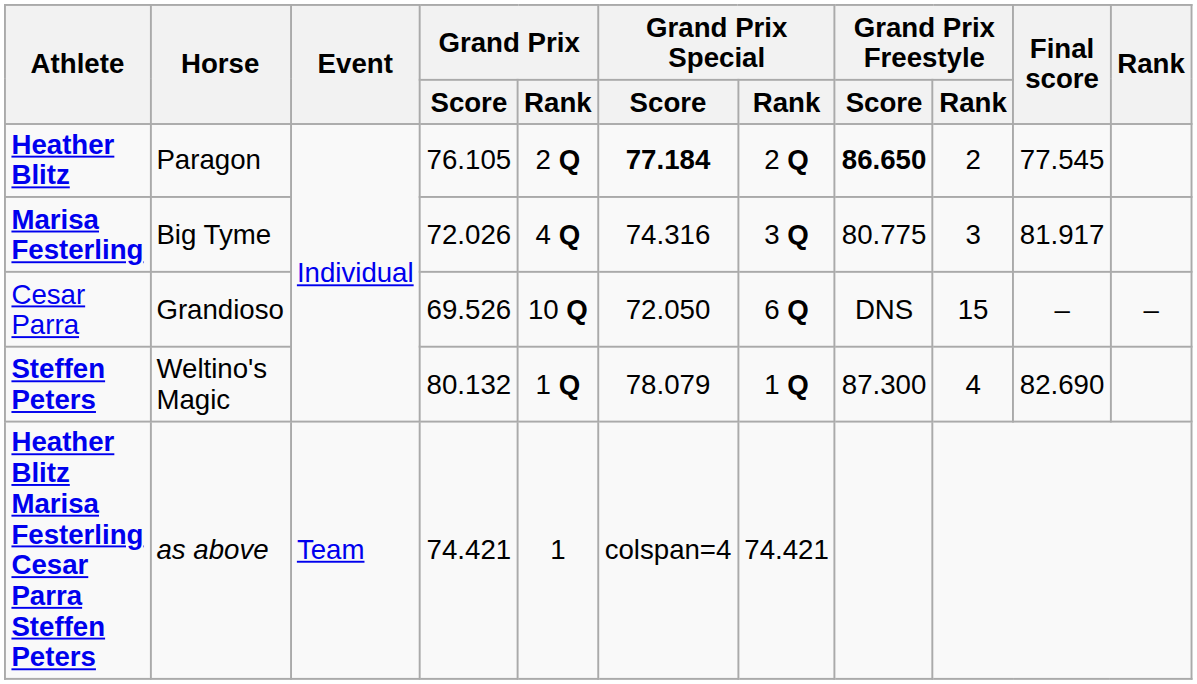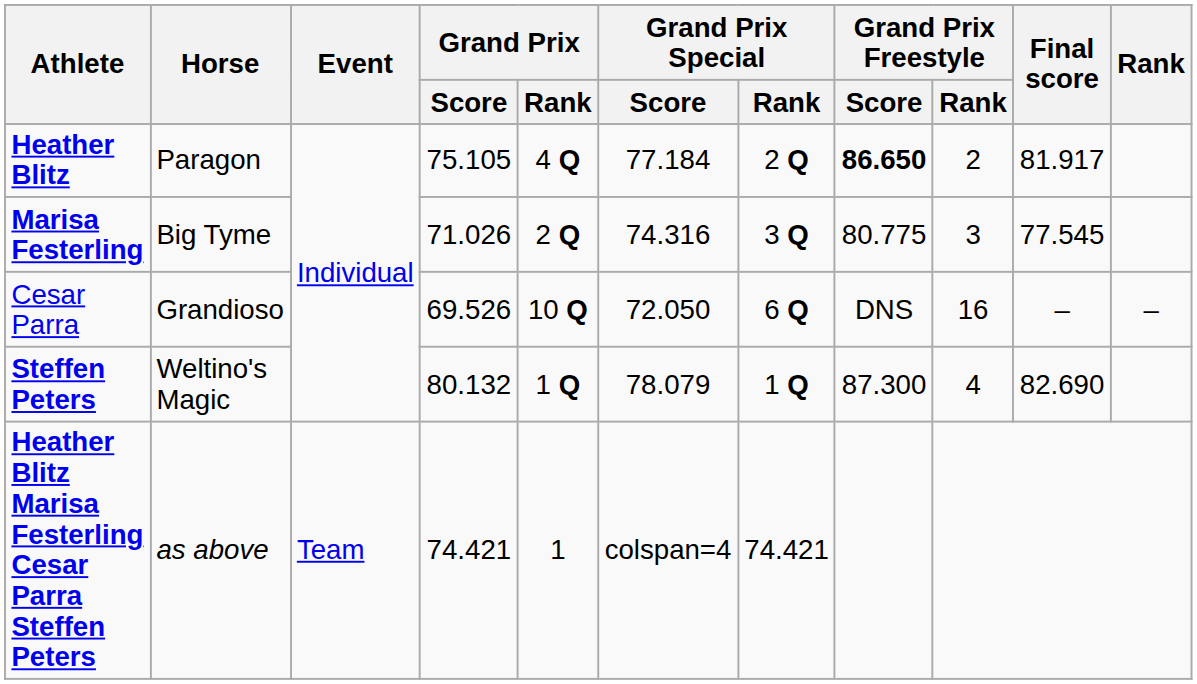(469, 161) 76.105 -> (469, 161) 75.105
(558, 161) 2 Q -> (558, 161) 4 Q
(668, 161) bold -> (668, 161) normal
(1062, 161) 77.545 -> (1062, 161) 81.917
(469, 235) 72.026 -> (469, 235) 71.026
(558, 235) 4 Q -> (558, 235) 2 Q
(1062, 235) 81.917 -> (1062, 235) 77.545
(973, 309) 15 -> (973, 309) 16
